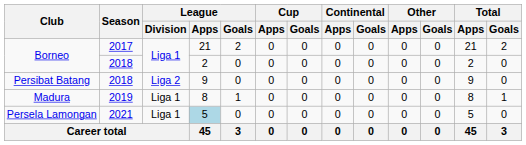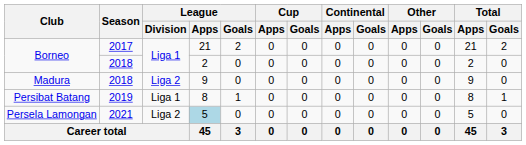(52, 81) Persibat Batang -> (52, 81) Madura
(52, 98) Madura -> (52, 98) Persibat Batang
(166, 115) Liga 1 -> (166, 115) Liga 2
